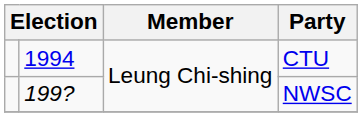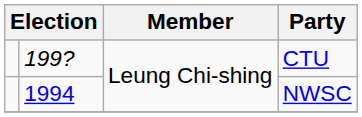(49, 58) 1994 -> (49, 58) 199?
(49, 93) 199? -> (49, 93) 1994
